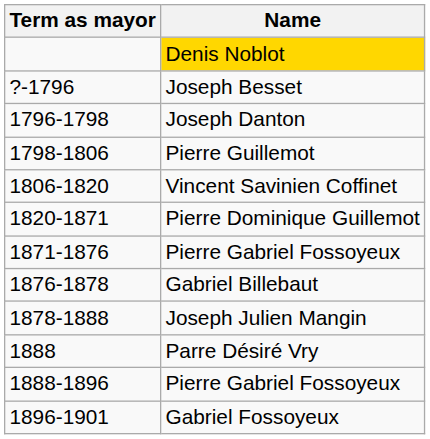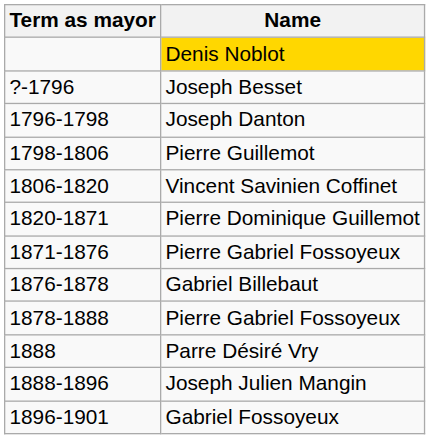(266, 317) Joseph Julien Mangin -> (283, 317) Pierre Gabriel Fossoyeux
(283, 383) Pierre Gabriel Fossoyeux -> (266, 383) Joseph Julien Mangin
